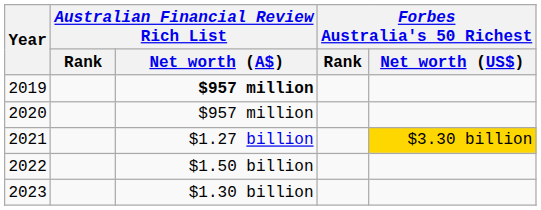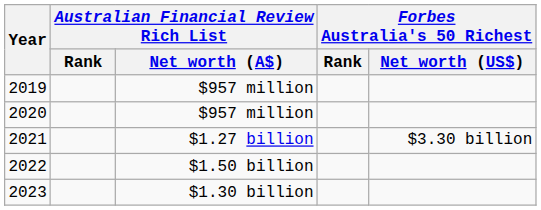(256, 88) bold -> (256, 88) normal
(470, 140) gold background -> (470, 140) no background
